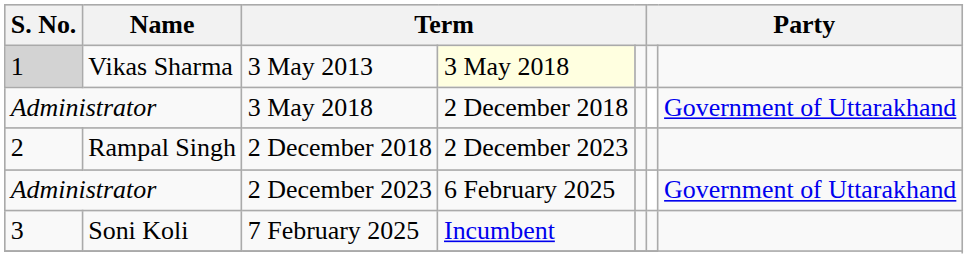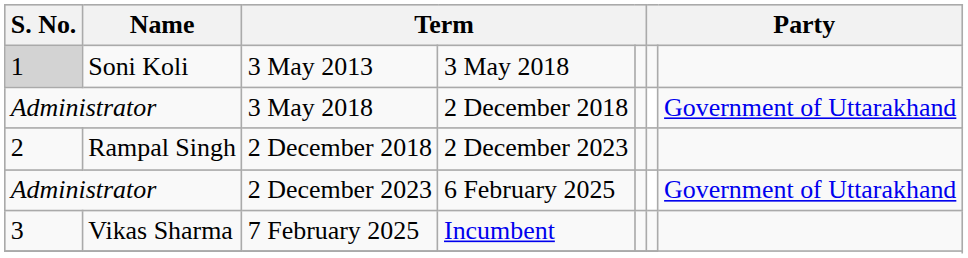(161, 66) Vikas Sharma -> (138, 66) Soni Koli
(507, 66) lightyellow background -> (507, 66) no background
(138, 230) Soni Koli -> (161, 230) Vikas Sharma
